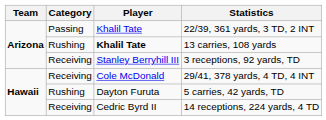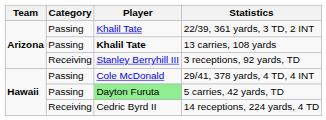(66, 44) Rushing -> (66, 44) Passing
(70, 76) Receiving -> (66, 76) Passing
(66, 91) Rushing -> (66, 91) Passing
(128, 91) no background -> (128, 91) lightgreen background
